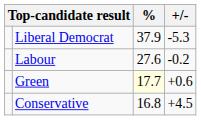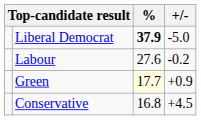(149, 37) normal -> (149, 37) bold
(178, 37) -5.3 -> (178, 37) -5.0
(180, 81) +0.6 -> (180, 81) +0.9
